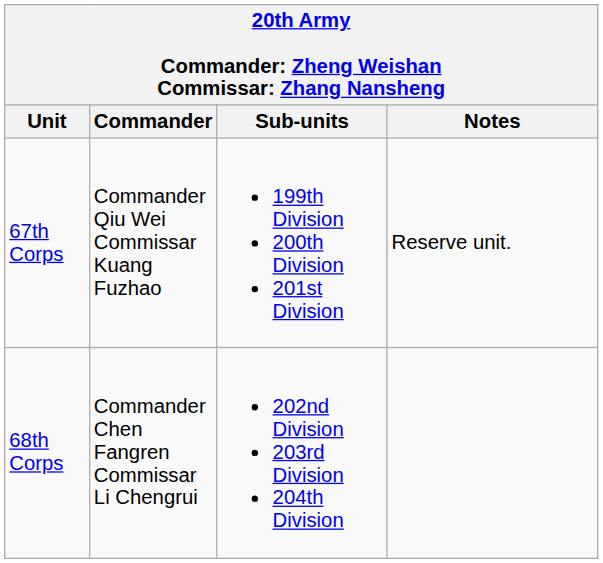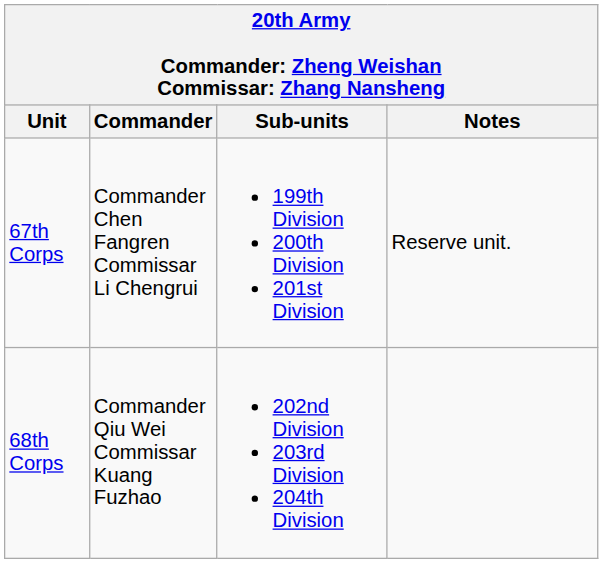(150, 242) Commander Qiu Wei Commissar Kuang Fuzhao -> (150, 242) Commander Chen Fangren Commissar Li Chengrui
(150, 452) Commander Chen Fangren Commissar Li Chengrui -> (150, 452) Commander Qiu Wei Commissar Kuang Fuzhao
